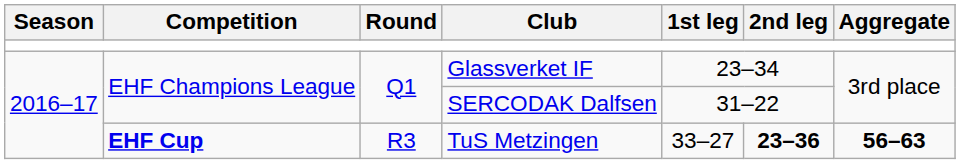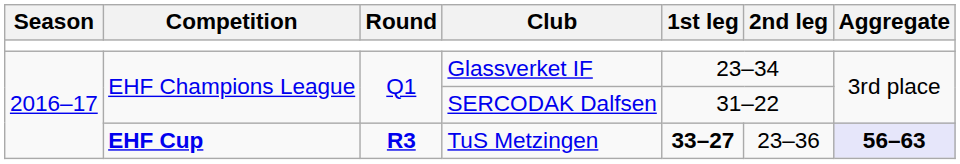(401, 140) normal -> (401, 140) bold
(703, 140) normal -> (703, 140) bold
(789, 140) bold -> (789, 140) normal
(894, 140) no background -> (894, 140) lavender background
